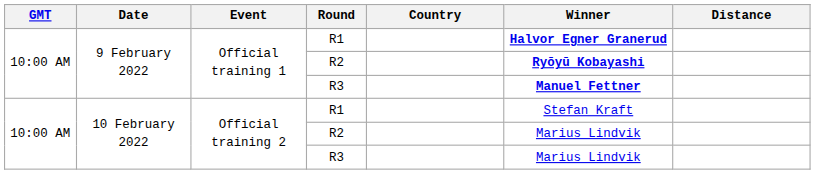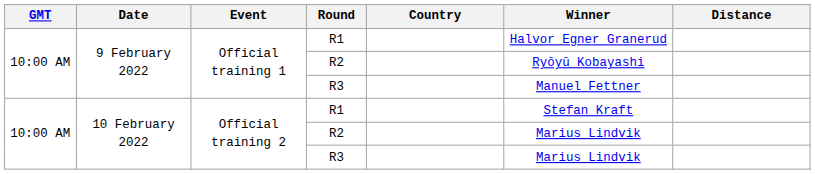(588, 40) bold -> (588, 40) normal
(588, 63) bold -> (588, 63) normal
(588, 87) bold -> (588, 87) normal
